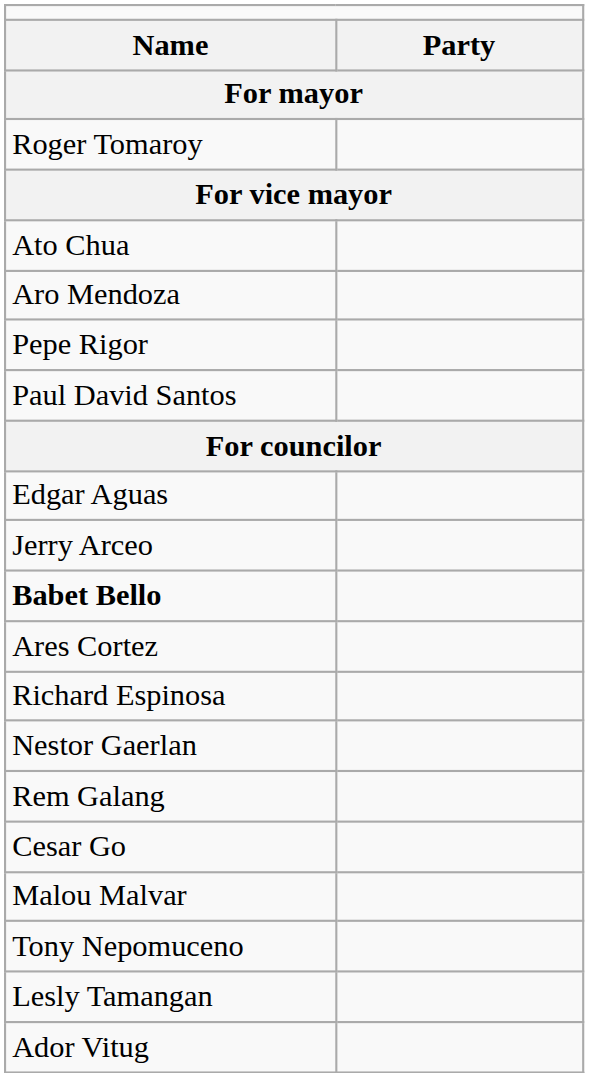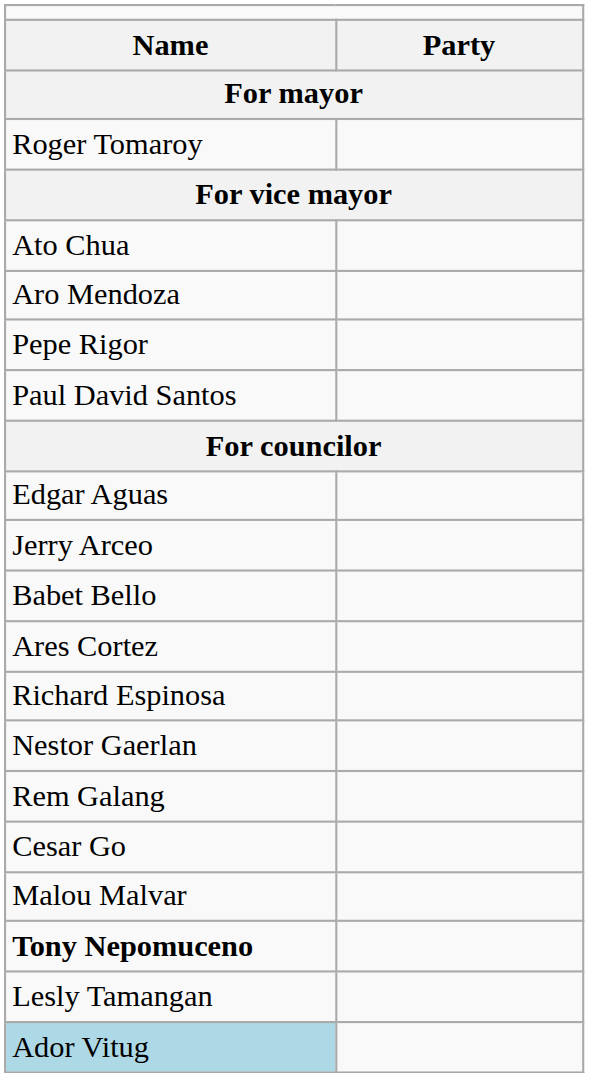(87, 595) bold -> (84, 595) normal
(128, 946) normal -> (133, 946) bold
(81, 1046) no background -> (81, 1046) lightblue background
